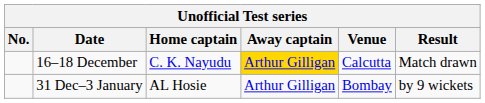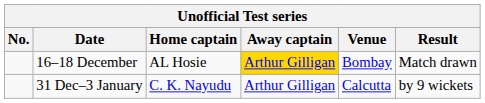(190, 62) C. K. Nayudu -> (178, 62) AL Hosie
(367, 62) Calcutta -> (367, 62) Bombay
(178, 86) AL Hosie -> (190, 86) C. K. Nayudu
(367, 86) Bombay -> (367, 86) Calcutta
